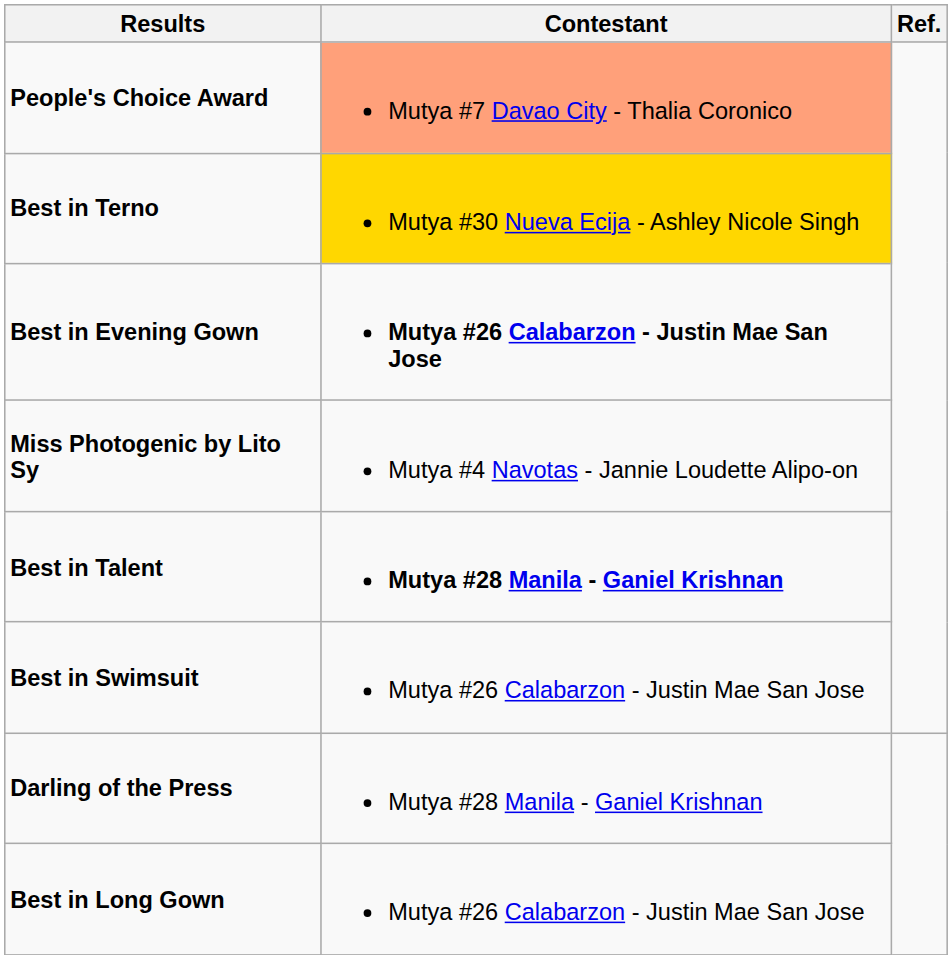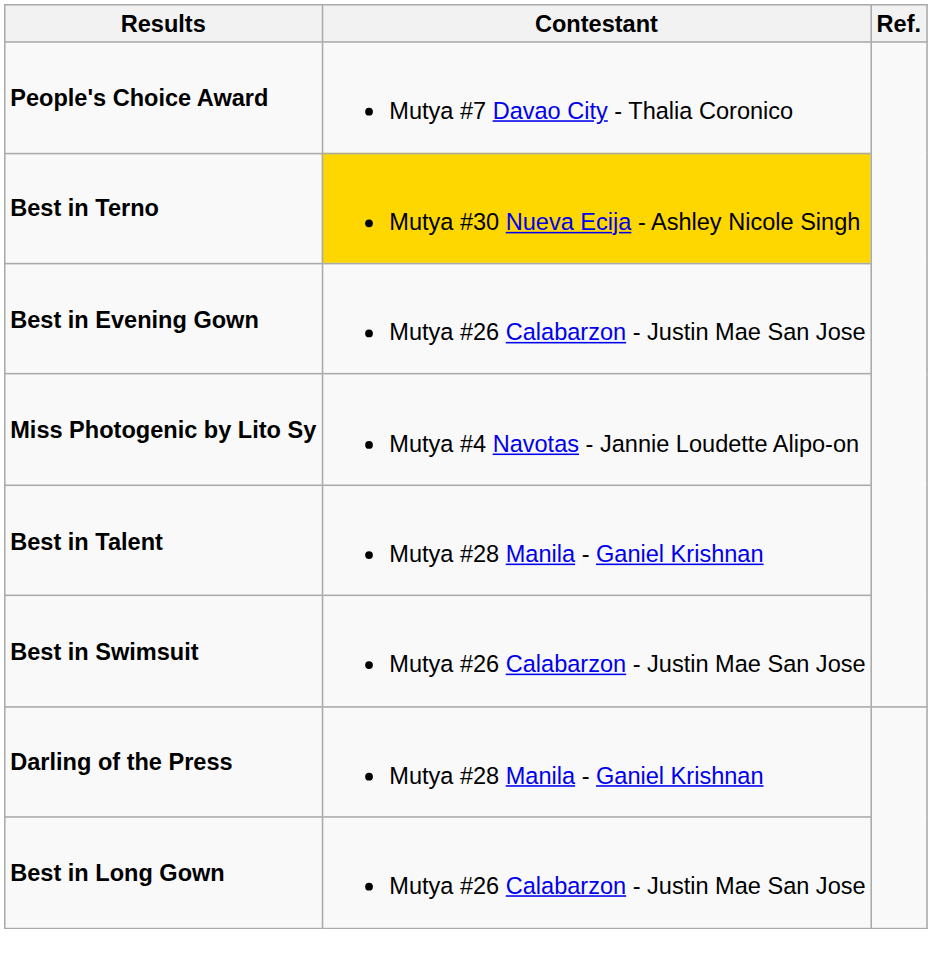(606, 111) lightsalmon background -> (596, 111) no background
(606, 345) bold -> (596, 332) normal
(606, 580) bold -> (596, 554) normal
